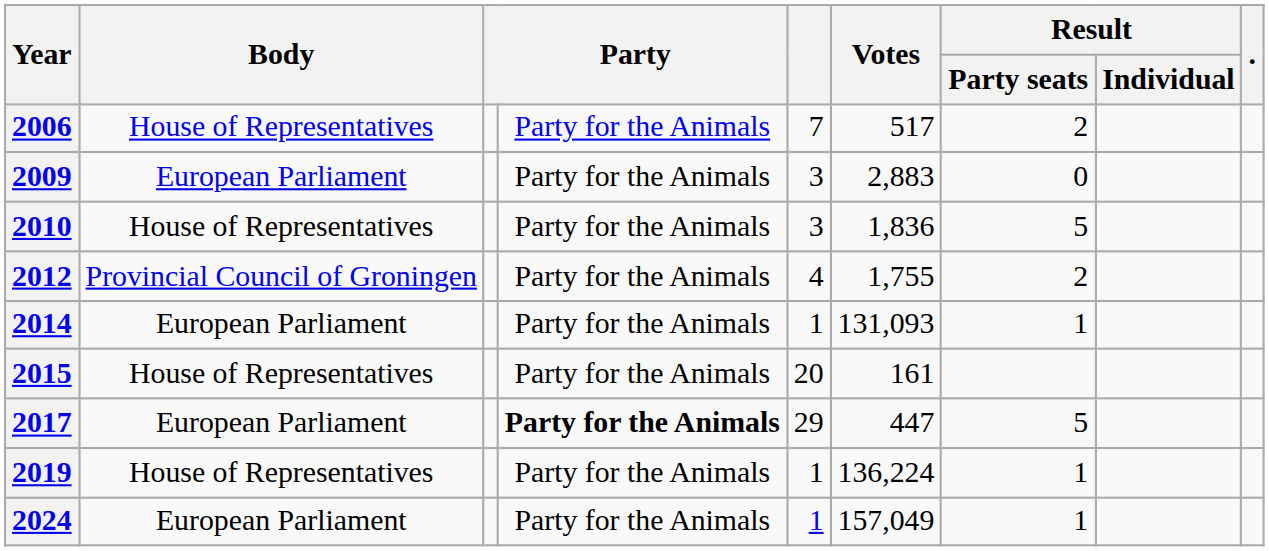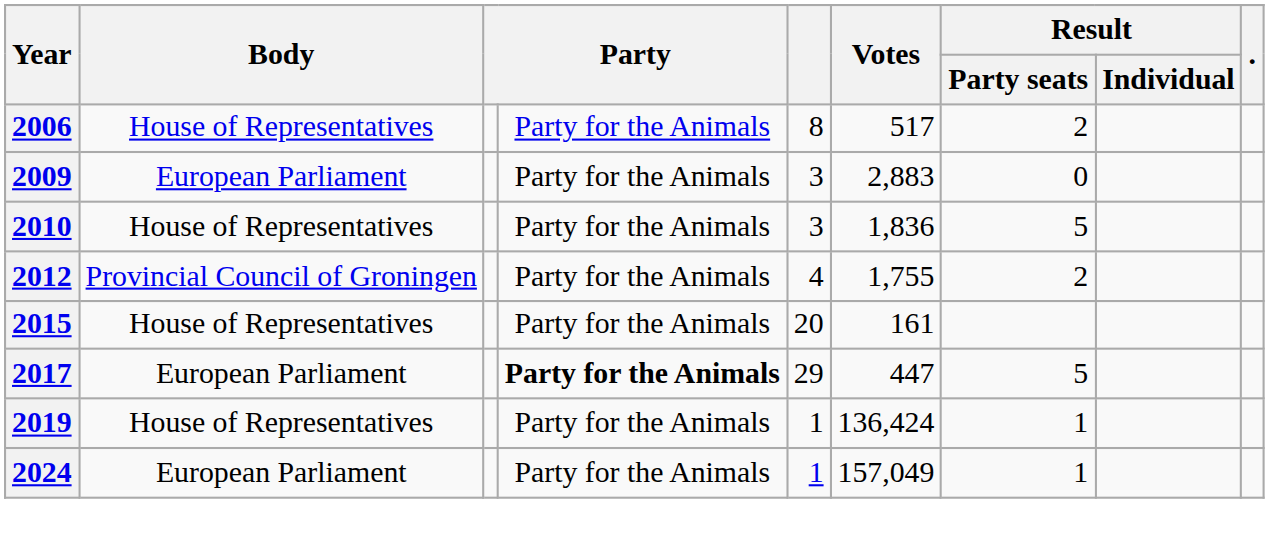(816, 127) 7 -> (816, 127) 8
- row: (42, 324)
(886, 471) 136,224 -> (886, 422) 136,424
